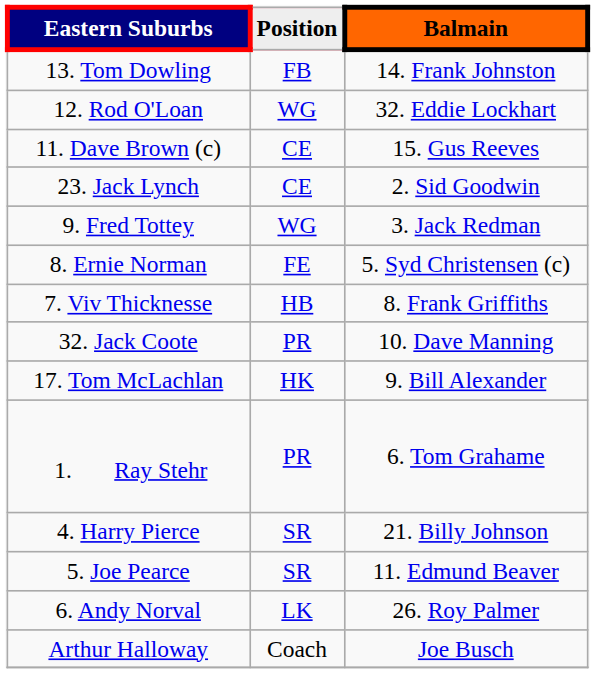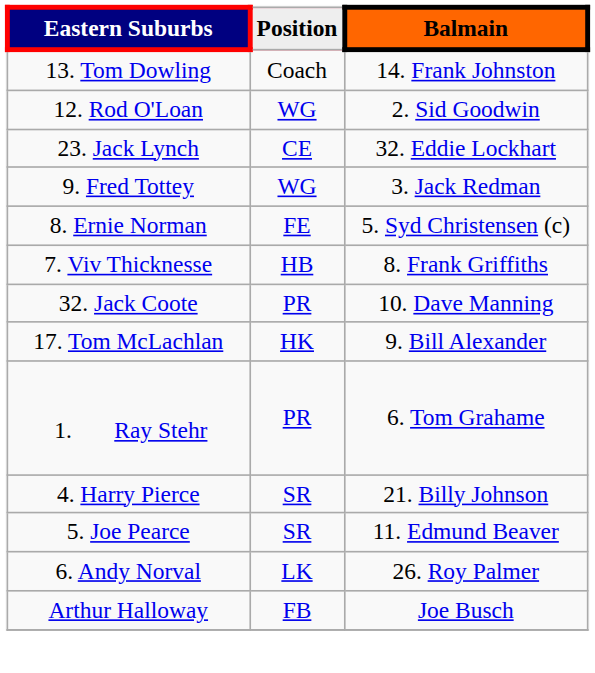(297, 69) FB -> (297, 69) Coach
(466, 109) 32. Eddie Lockhart -> (466, 109) 2. Sid Goodwin
- row: (128, 147)
(466, 186) 2. Sid Goodwin -> (466, 147) 32. Eddie Lockhart
(297, 648) Coach -> (297, 609) FB
